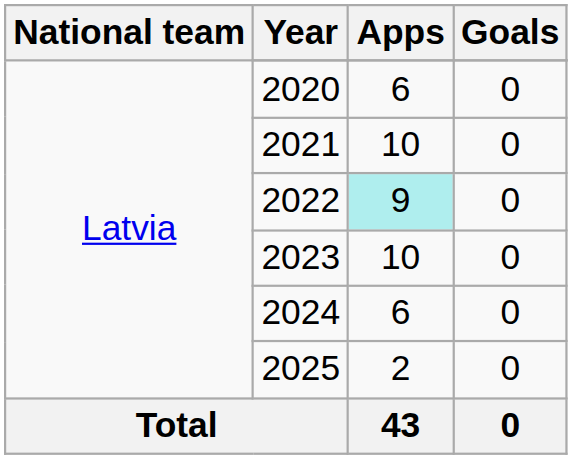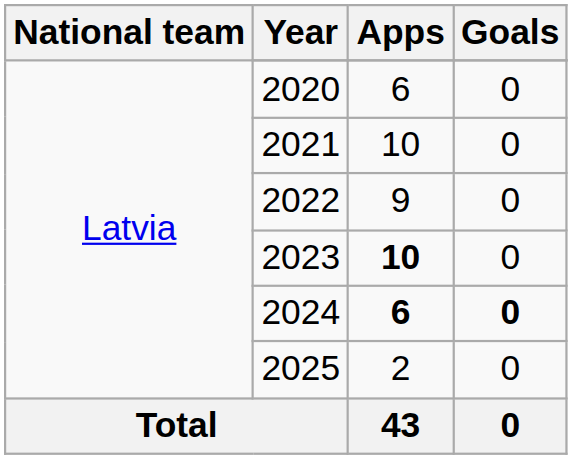(401, 200) paleturquoise background -> (401, 200) no background
(401, 256) normal -> (401, 256) bold
(401, 312) normal -> (401, 312) bold
(510, 312) normal -> (510, 312) bold
